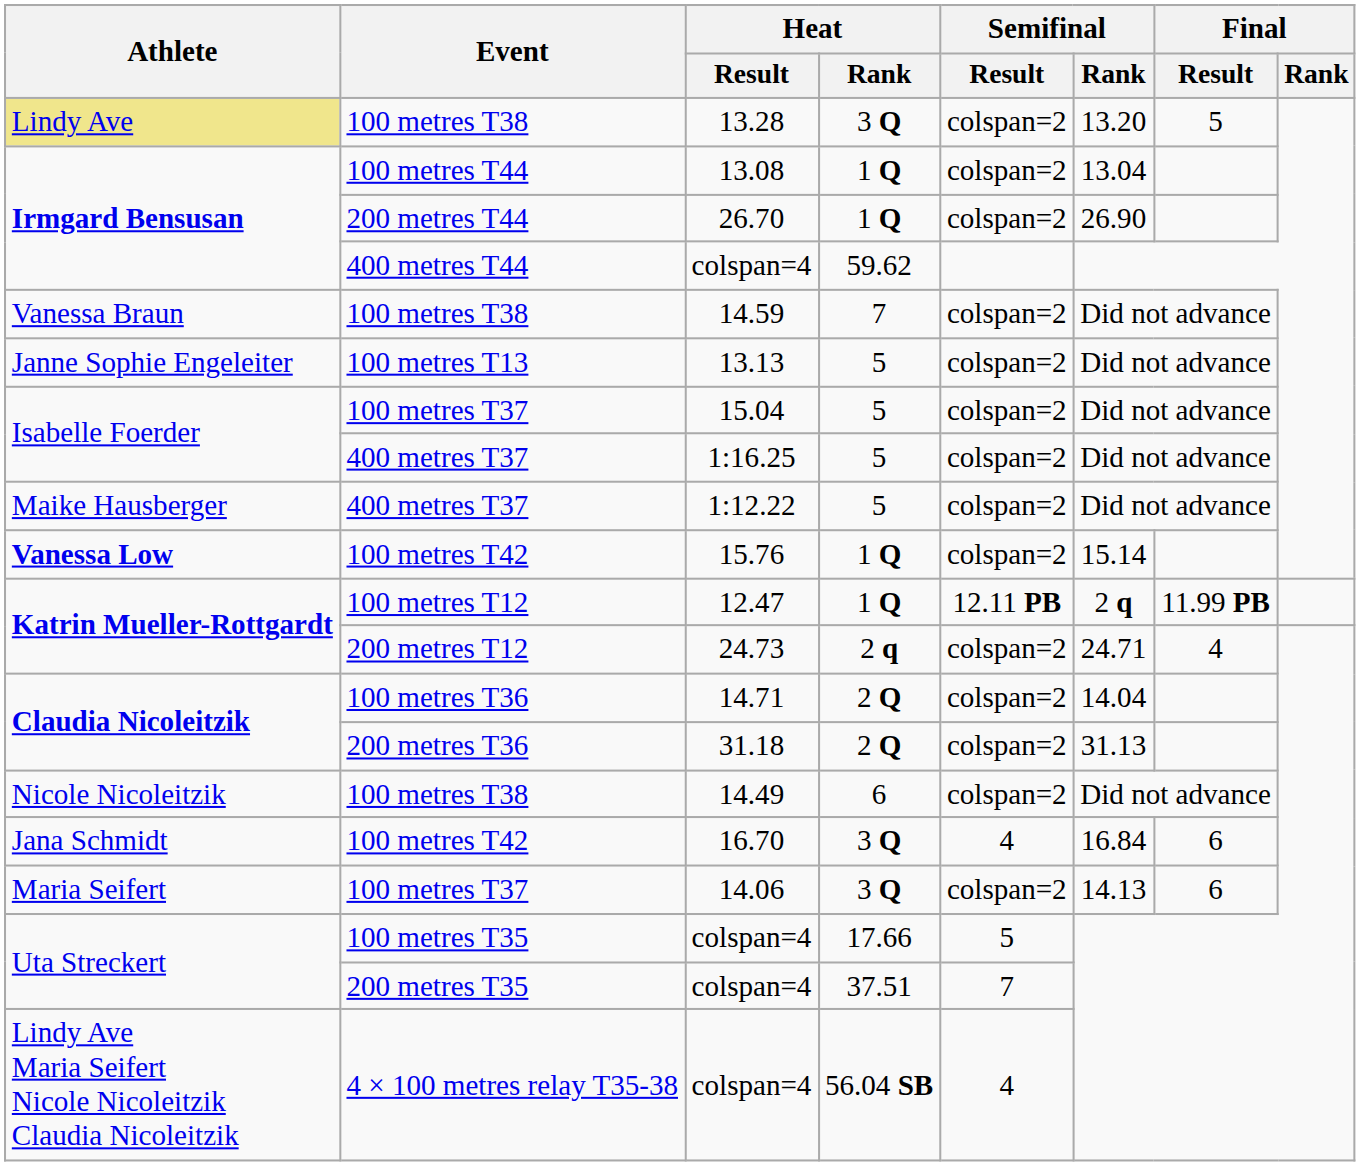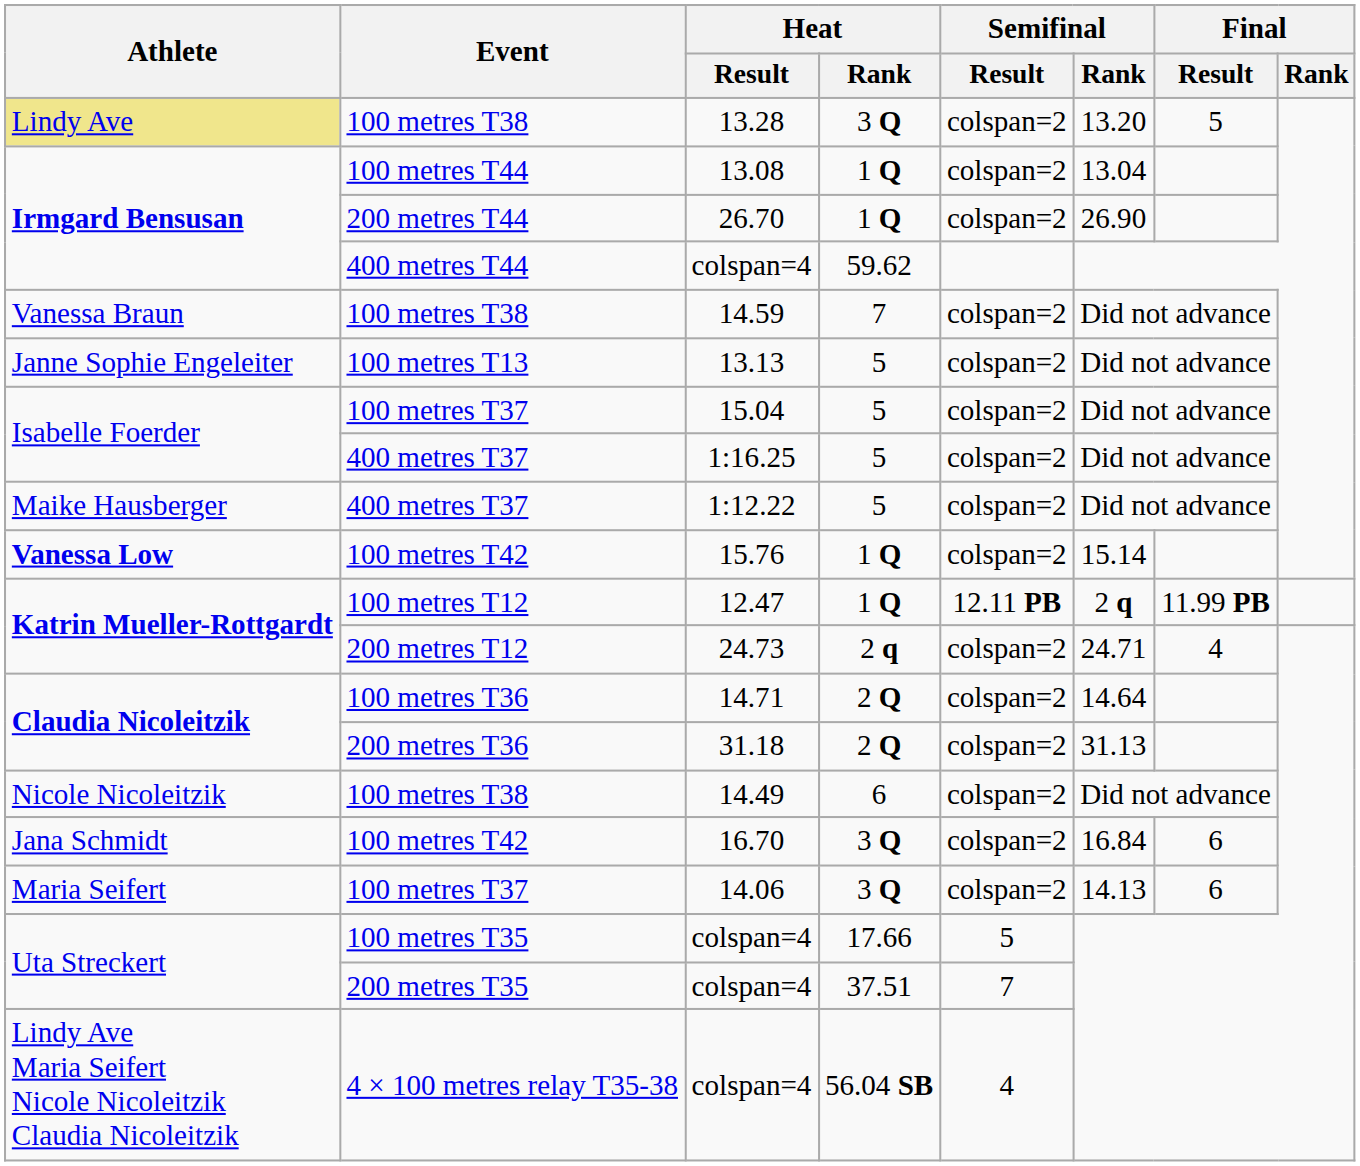(1114, 697) 14.04 -> (1114, 697) 14.64
(1007, 841) 4 -> (1007, 841) colspan=2
